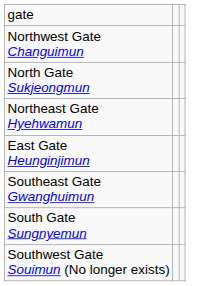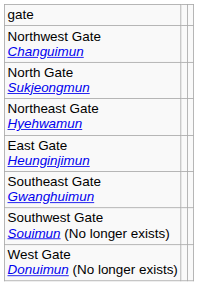- row: (47, 226)
+ row: (93, 262)
